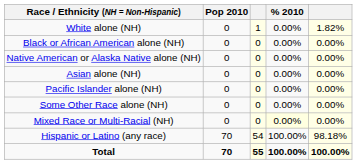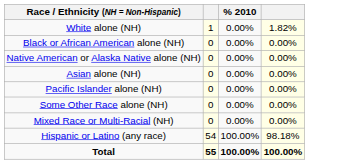- column: (227, 12)
(287, 120) lightyellow background -> (240, 120) no background
